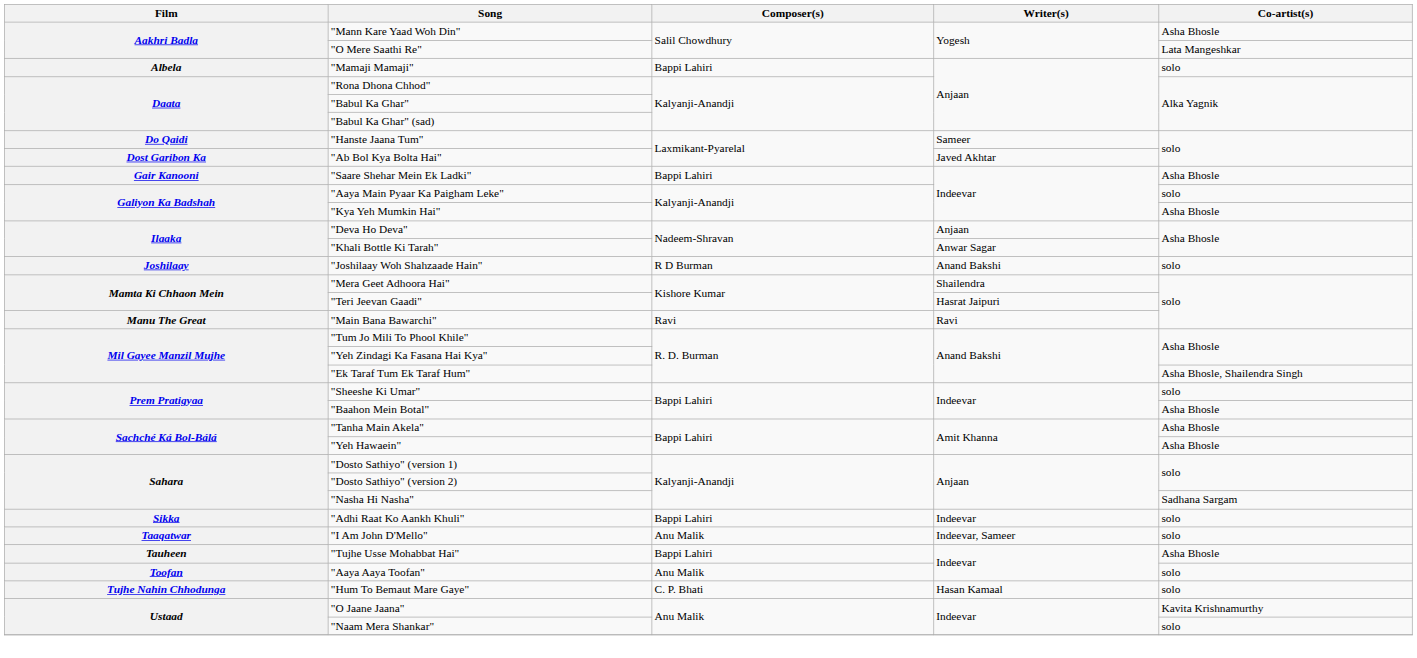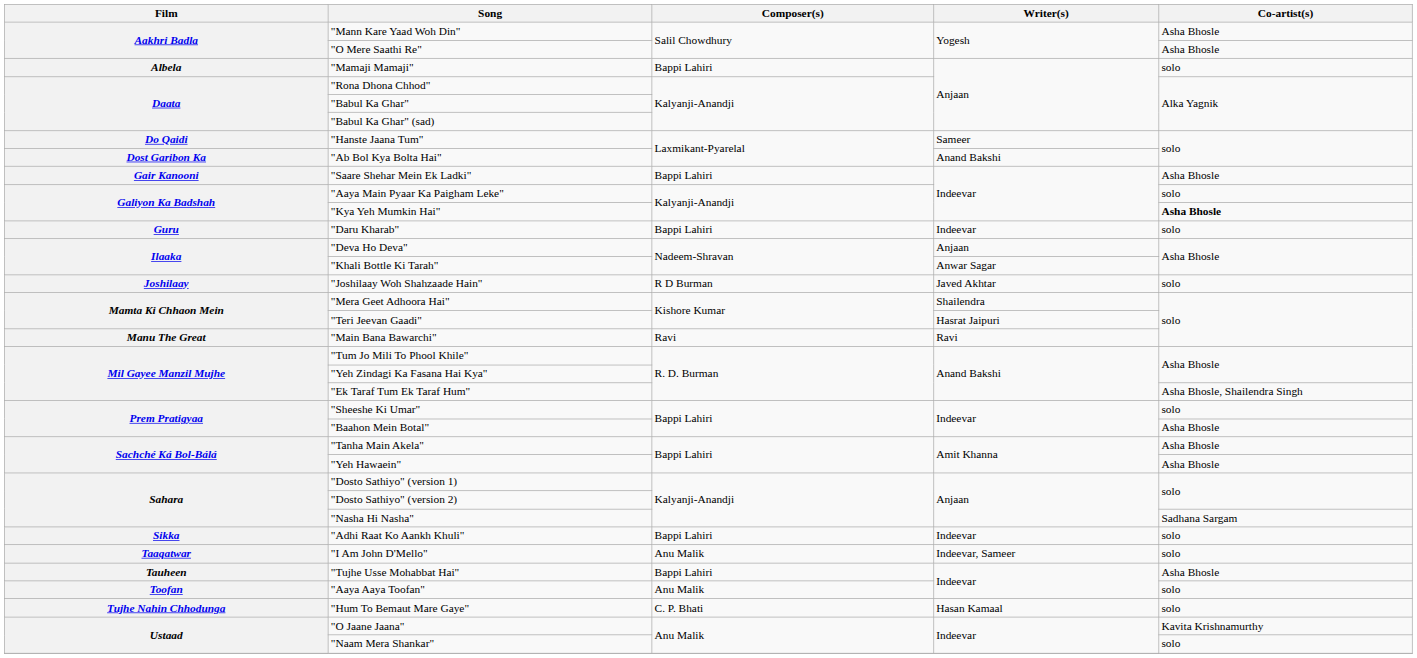(1201, 49) Lata Mangeshkar -> (1190, 49) Asha Bhosle
(966, 157) Javed Akhtar -> (969, 157) Anand Bakshi
(1190, 211) normal -> (1191, 211) bold
+ row: (365, 229)
(969, 265) Anand Bakshi -> (966, 283) Javed Akhtar
